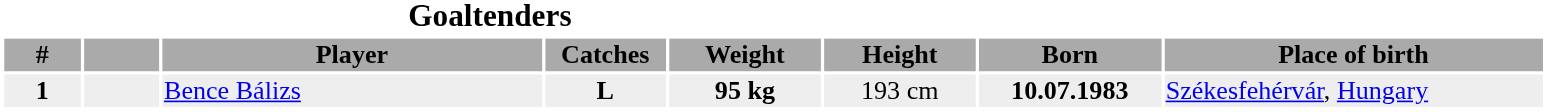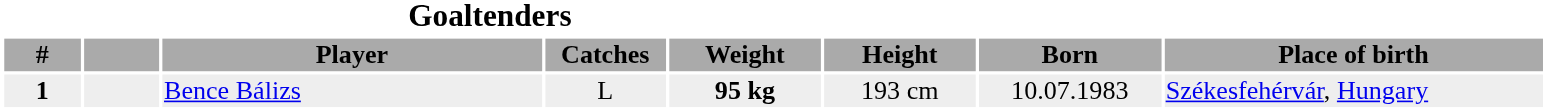(605, 90) bold -> (605, 90) normal
(1070, 90) bold -> (1070, 90) normal
